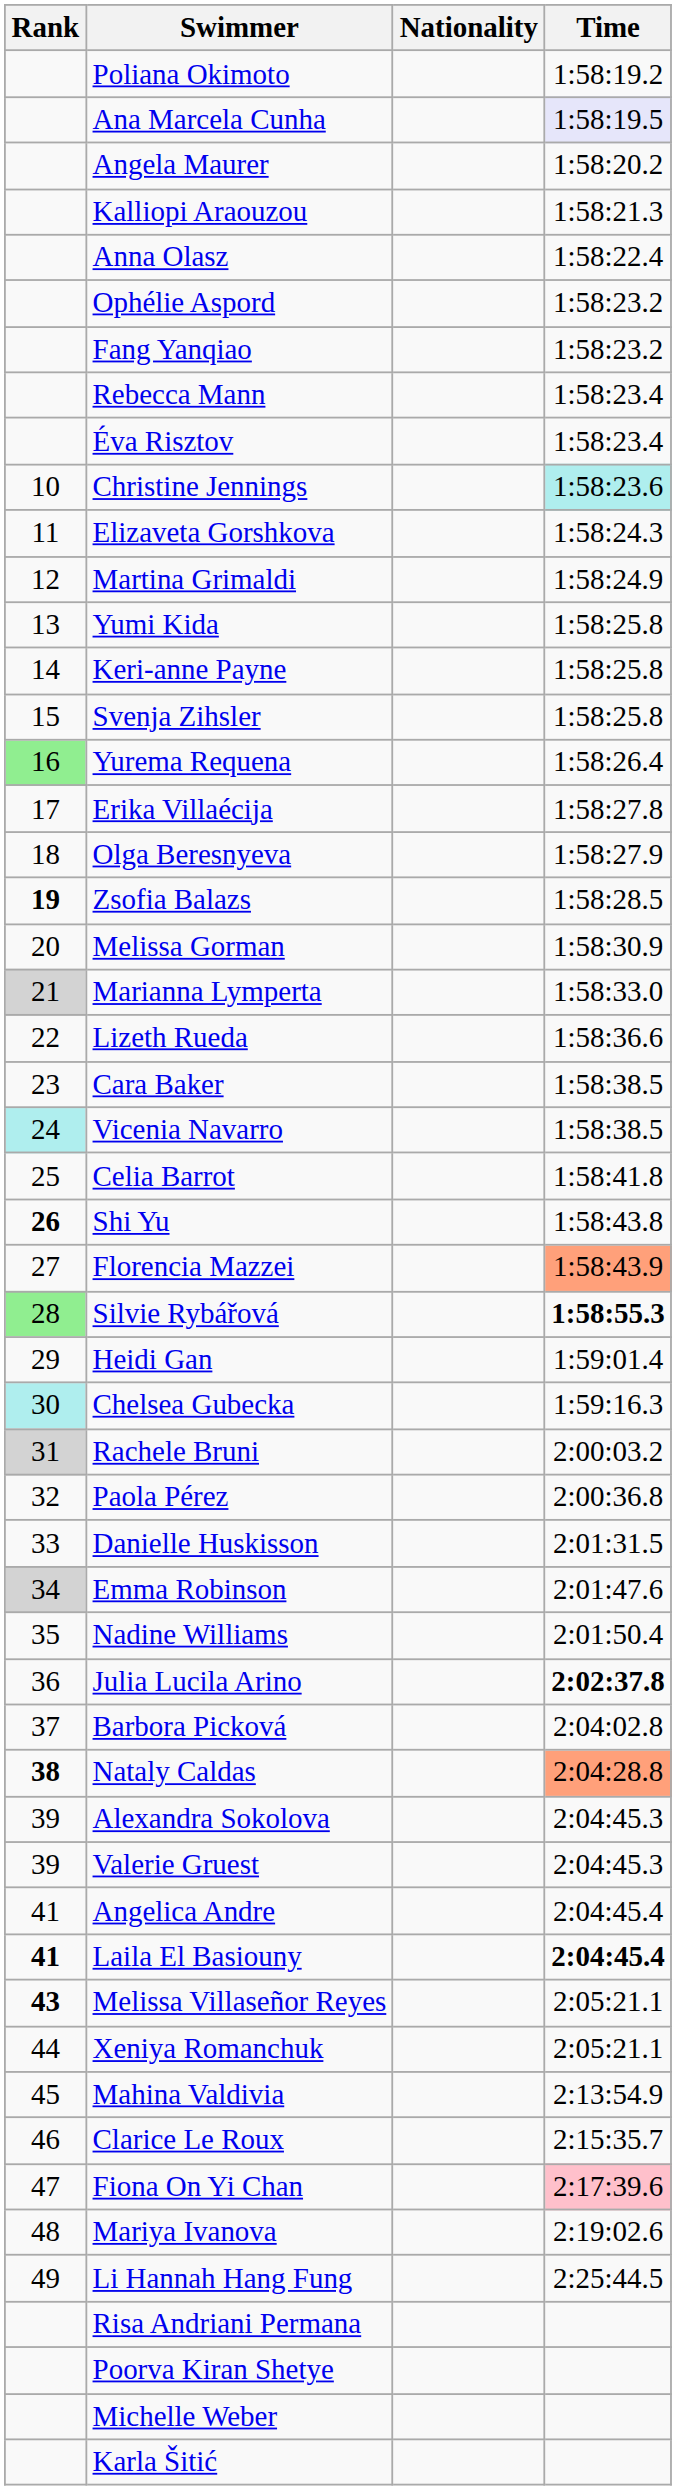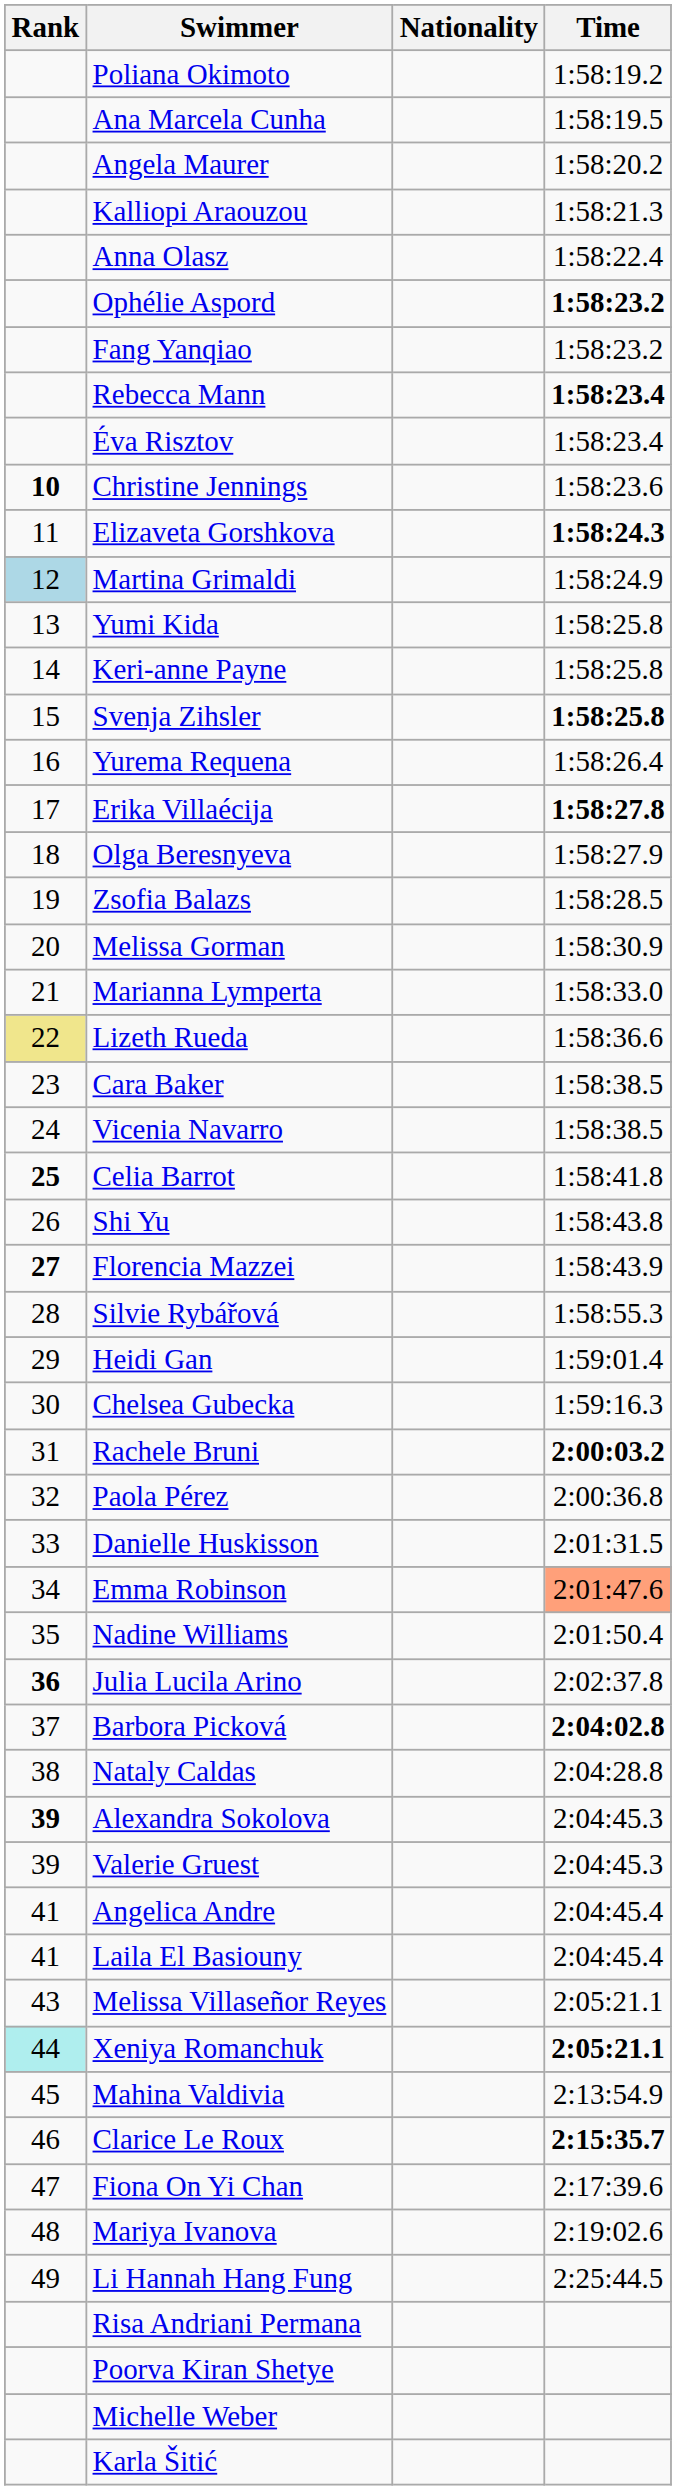(608, 119) lavender background -> (608, 119) no background
(608, 303) normal -> (608, 303) bold
(608, 394) normal -> (608, 394) bold
(45, 486) normal -> (45, 486) bold
(608, 486) paleturquoise background -> (608, 486) no background
(608, 532) normal -> (608, 532) bold
(45, 578) no background -> (45, 578) lightblue background
(608, 716) normal -> (608, 716) bold
(45, 762) lightgreen background -> (45, 762) no background
(608, 808) normal -> (608, 808) bold
(45, 900) bold -> (45, 900) normal
(45, 991) lightgrey background -> (45, 991) no background
(45, 1037) no background -> (45, 1037) khaki background
(45, 1129) paleturquoise background -> (45, 1129) no background
(45, 1175) normal -> (45, 1175) bold
(45, 1221) bold -> (45, 1221) normal
(45, 1267) normal -> (45, 1267) bold
(608, 1267) lightsalmon background -> (608, 1267) no background
(45, 1313) lightgreen background -> (45, 1313) no background
(608, 1313) bold -> (608, 1313) normal
(45, 1405) paleturquoise background -> (45, 1405) no background
(45, 1451) lightgrey background -> (45, 1451) no background
(608, 1451) normal -> (608, 1451) bold
(45, 1589) lightgrey background -> (45, 1589) no background
(608, 1589) no background -> (608, 1589) lightsalmon background
(45, 1680) normal -> (45, 1680) bold
(608, 1680) bold -> (608, 1680) normal
(608, 1726) normal -> (608, 1726) bold
(45, 1772) bold -> (45, 1772) normal
(608, 1772) lightsalmon background -> (608, 1772) no background
(45, 1818) normal -> (45, 1818) bold
(45, 1956) bold -> (45, 1956) normal
(608, 1956) bold -> (608, 1956) normal
(45, 2002) bold -> (45, 2002) normal
(45, 2048) no background -> (45, 2048) paleturquoise background
(608, 2048) normal -> (608, 2048) bold
(608, 2140) normal -> (608, 2140) bold
(608, 2186) pink background -> (608, 2186) no background
